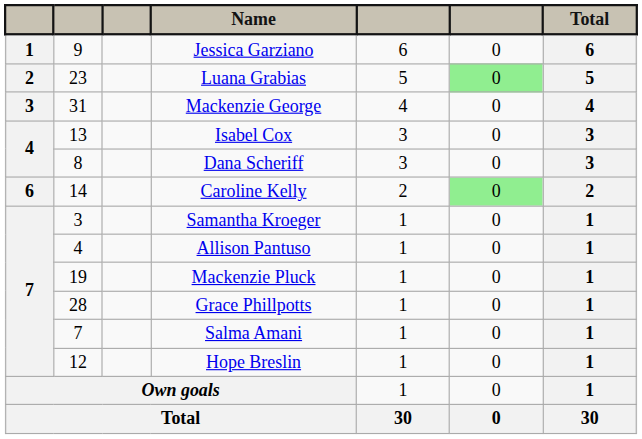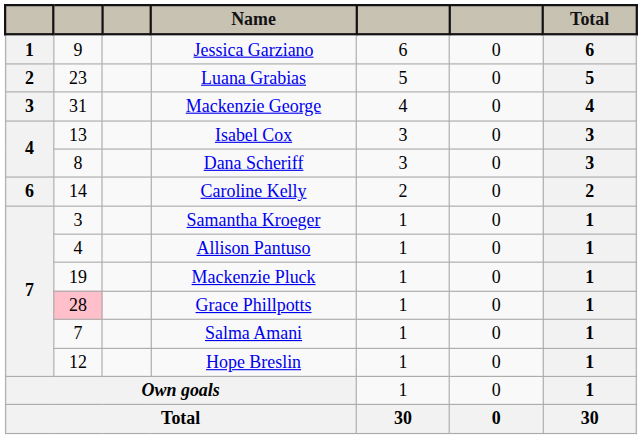(496, 77) lightgreen background -> (496, 77) no background
(496, 191) lightgreen background -> (496, 191) no background
(78, 305) no background -> (78, 305) pink background
